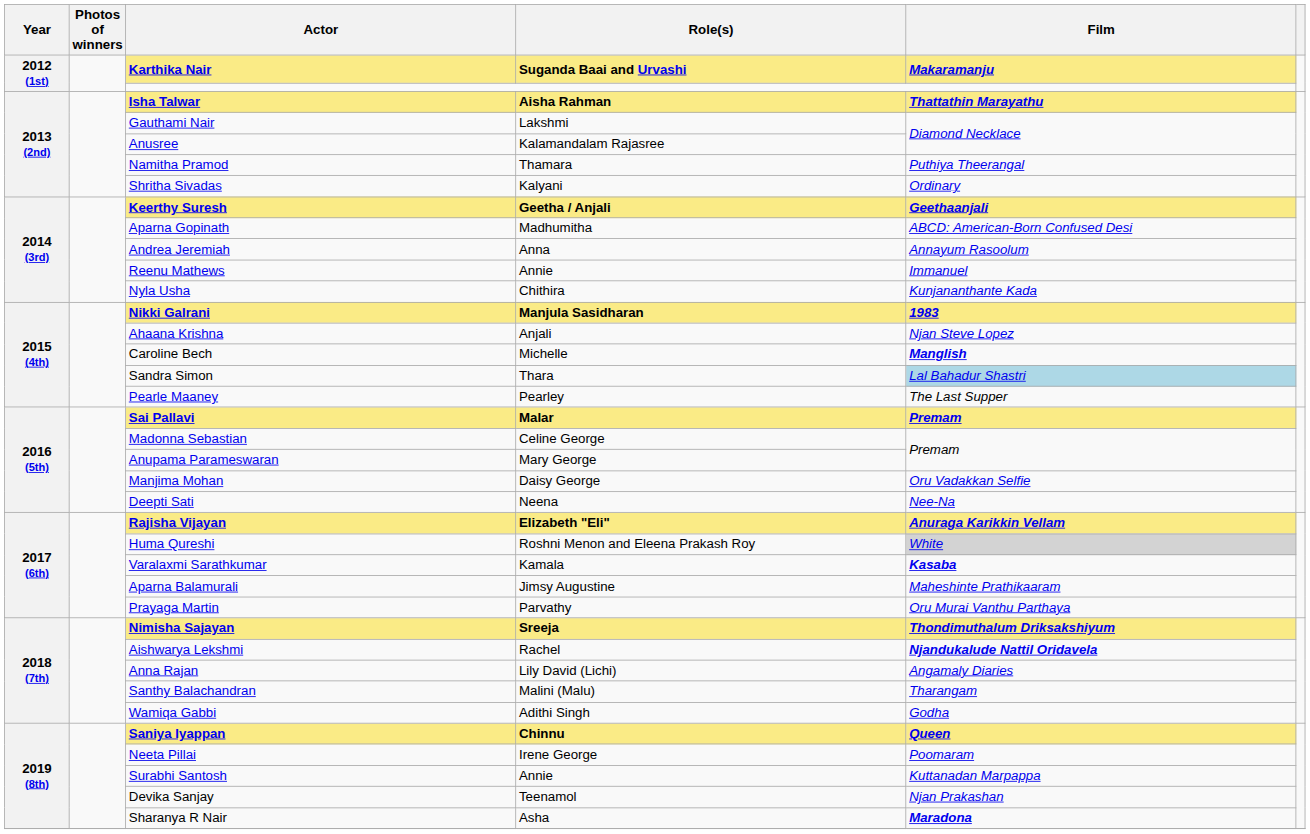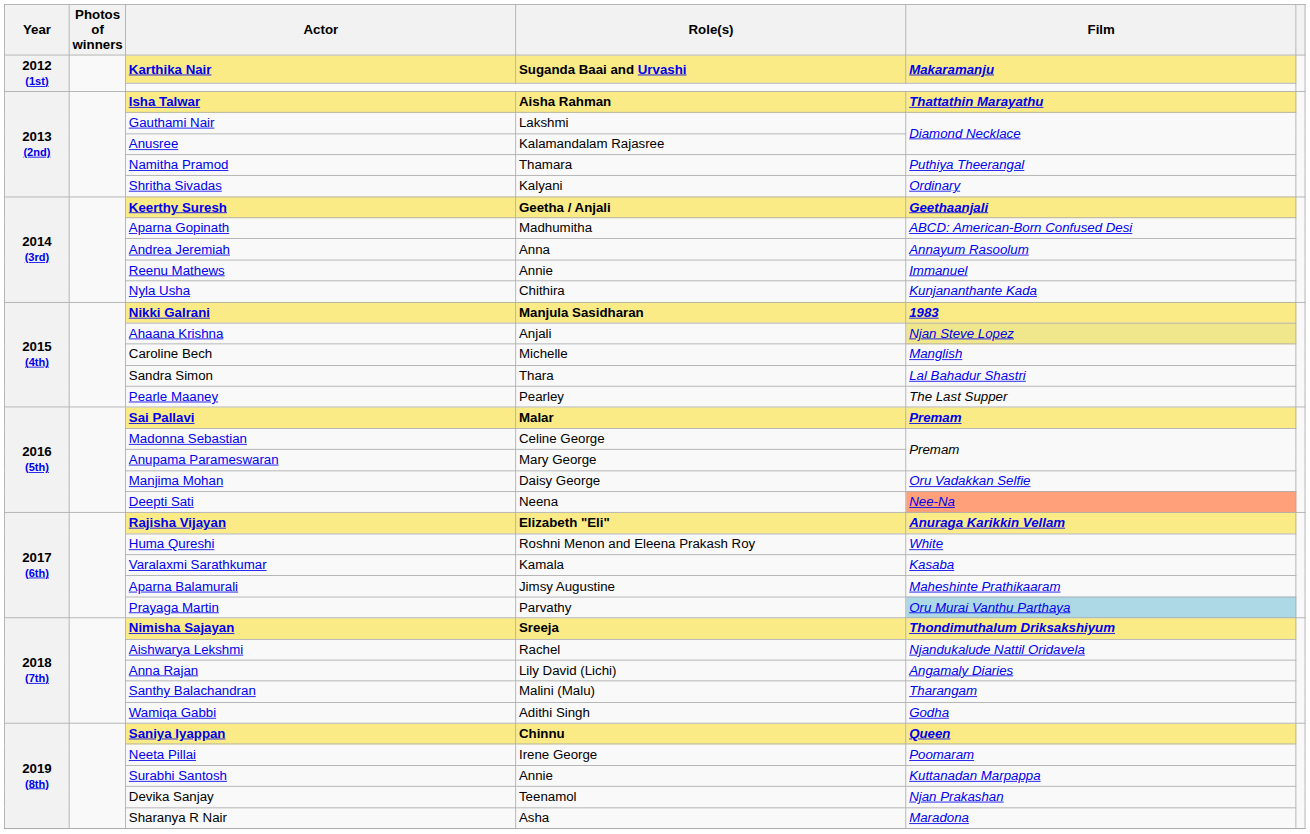(962, 333) no background -> (962, 333) khaki background
(938, 354) bold -> (936, 354) normal
(967, 375) lightblue background -> (967, 375) no background
(932, 502) no background -> (932, 502) lightsalmon background
(926, 544) lightgrey background -> (926, 544) no background
(933, 565) bold -> (932, 565) normal
(990, 607) no background -> (990, 607) lightblue background
(1003, 649) bold -> (997, 649) normal
(941, 818) bold -> (939, 818) normal
